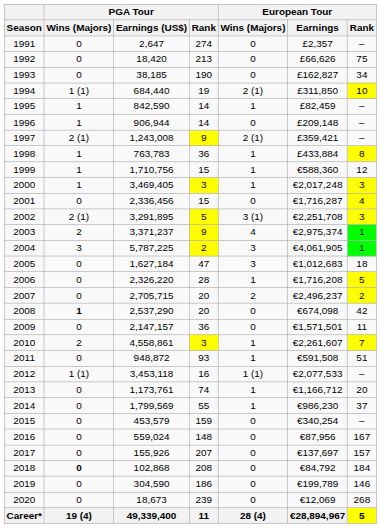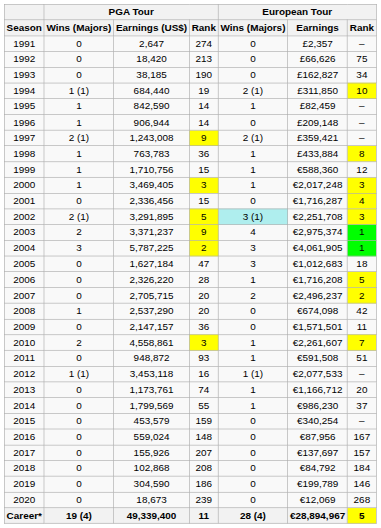(253, 216) no background -> (253, 216) paleturquoise background
(79, 311) bold -> (79, 311) normal
(79, 468) bold -> (79, 468) normal
